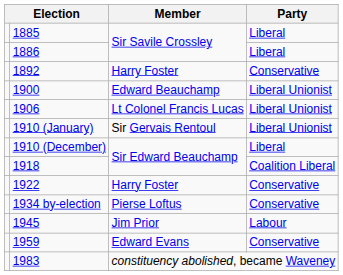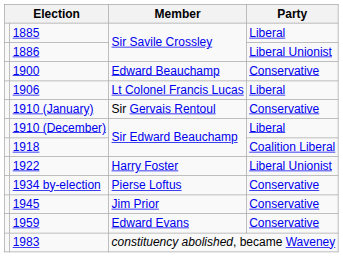(267, 52) Liberal -> (291, 52) Liberal Unionist
- row: (26, 71)
(291, 90) Liberal Unionist -> (284, 71) Conservative
(291, 109) Liberal Unionist -> (267, 90) Liberal
(291, 128) Liberal Unionist -> (284, 109) Conservative
(284, 185) Conservative -> (291, 166) Liberal Unionist
(268, 223) Labour -> (284, 204) Conservative
